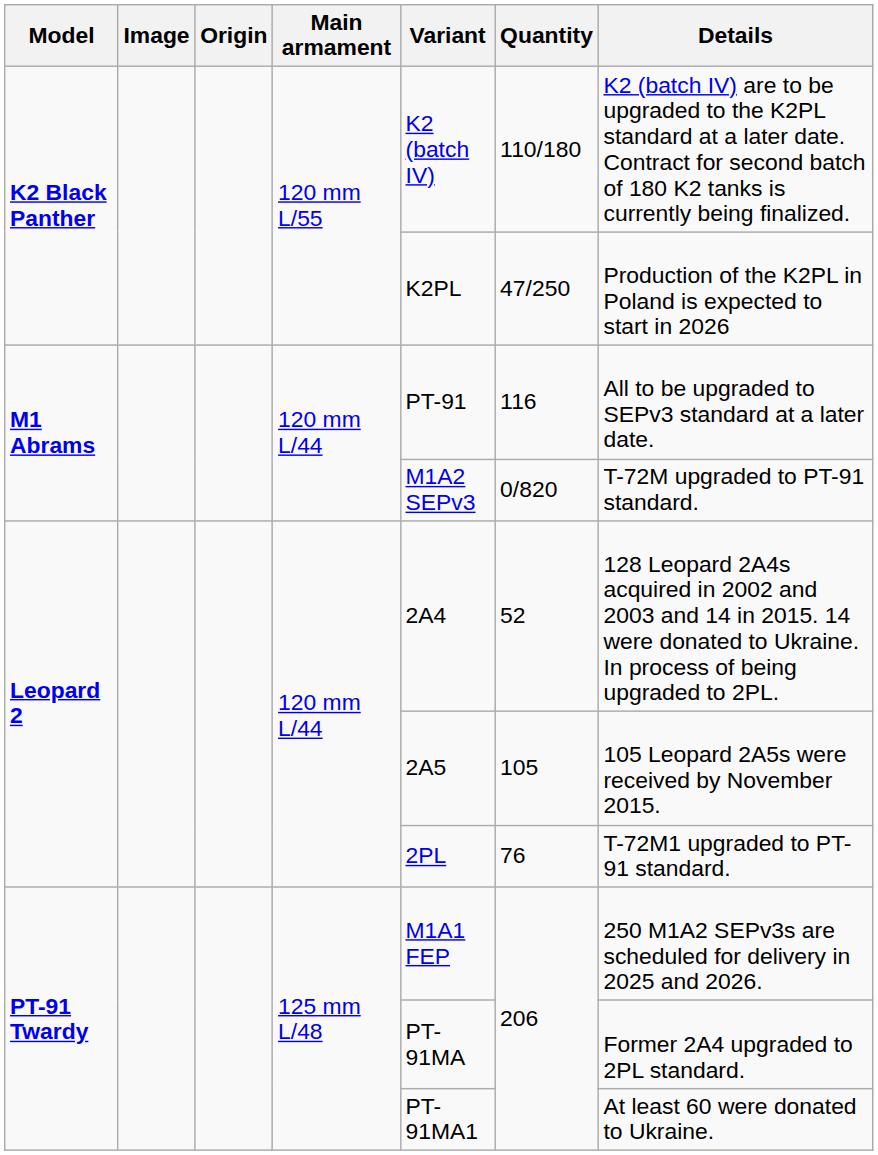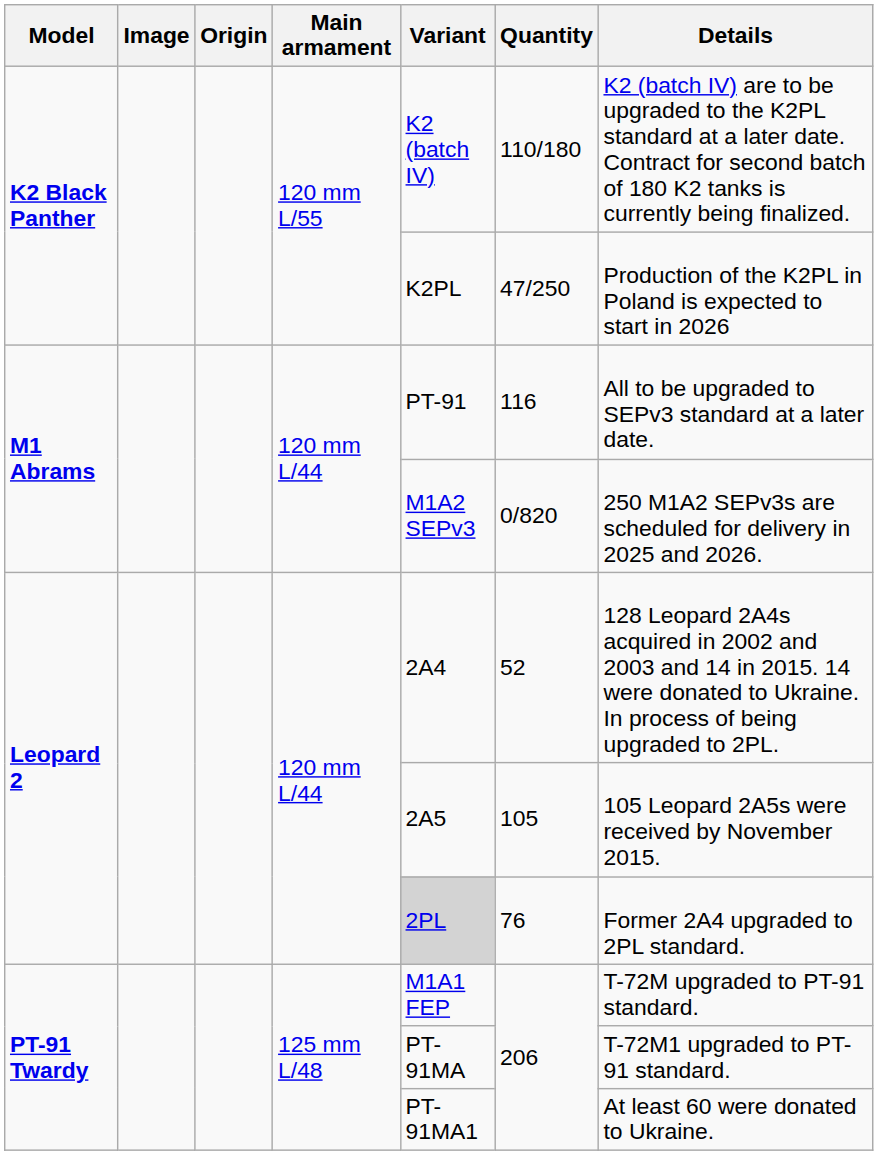(734, 489) T-72M upgraded to PT-91 standard. -> (727, 528) 250 M1A2 SEPv3s are scheduled for delivery in 2025 and 2026.
(426, 855) no background -> (426, 920) lightgrey background
(727, 855) T-72M1 upgraded to PT-91 standard. -> (728, 933) Former 2A4 upgraded to 2PL standard.
(727, 956) 250 M1A2 SEPv3s are scheduled for delivery in 2025 and 2026. -> (734, 995) T-72M upgraded to PT-91 standard.
(728, 1057) Former 2A4 upgraded to 2PL standard. -> (727, 1057) T-72M1 upgraded to PT-91 standard.
